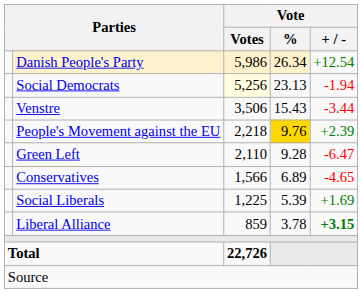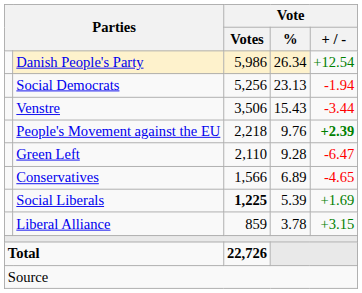(251, 85) lightyellow background -> (251, 85) no background
(294, 131) gold background -> (294, 131) no background
(337, 131) normal -> (337, 131) bold
(251, 200) normal -> (251, 200) bold
(337, 223) bold -> (337, 223) normal
